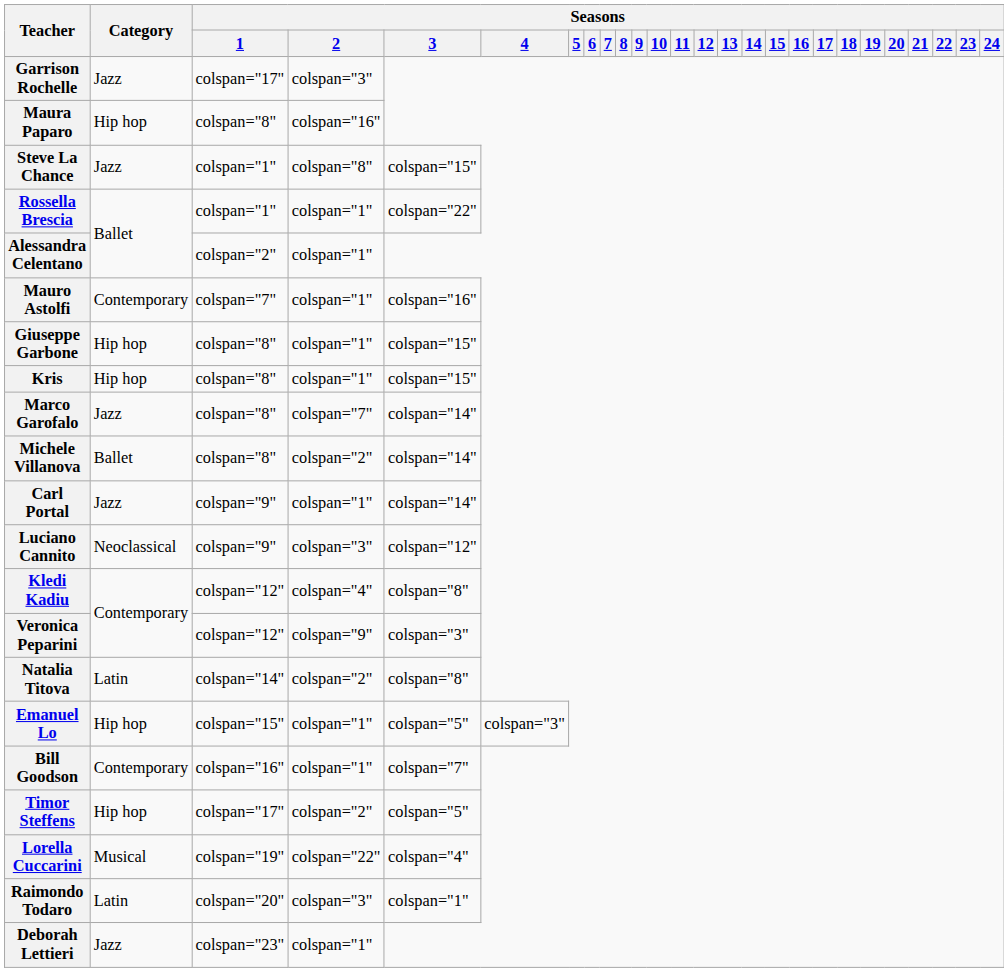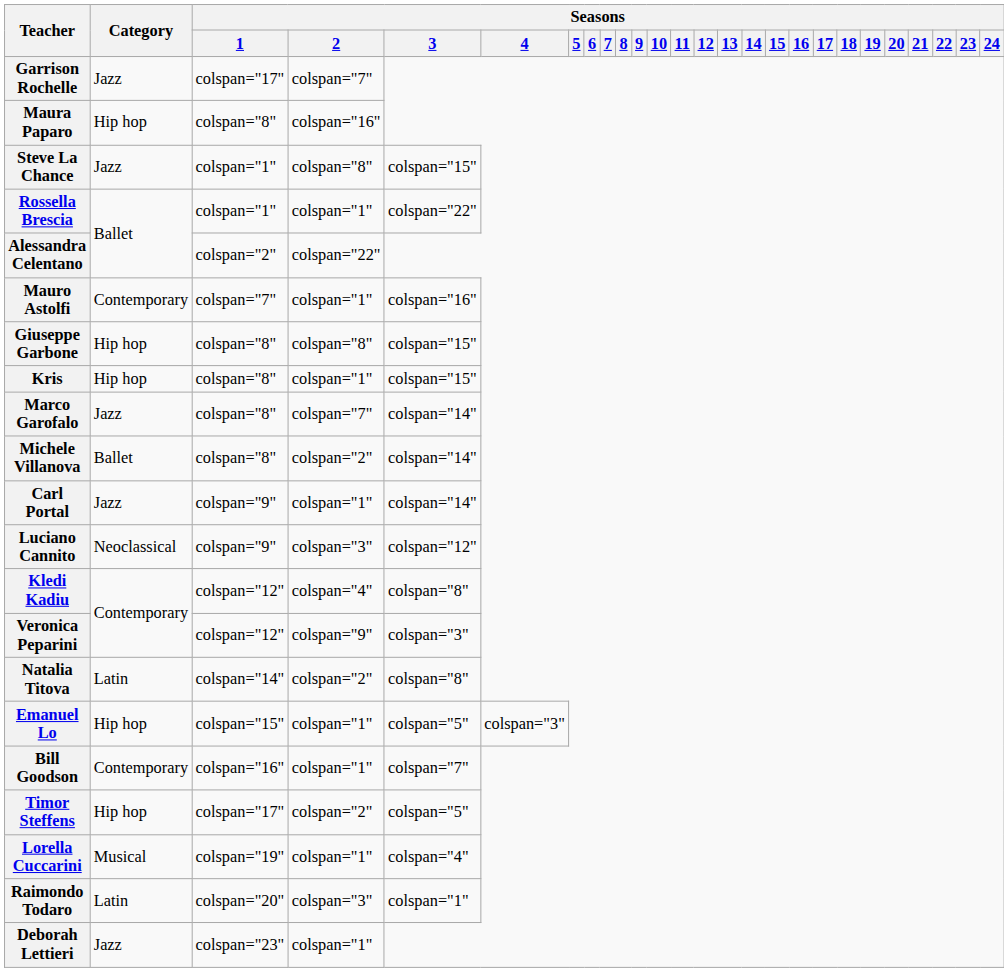(332, 78) colspan="3" -> (332, 78) colspan="7"
(332, 255) colspan="1" -> (336, 255) colspan="22"
(332, 343) colspan="1" -> (332, 343) colspan="8"
(336, 856) colspan="22" -> (332, 856) colspan="1"
